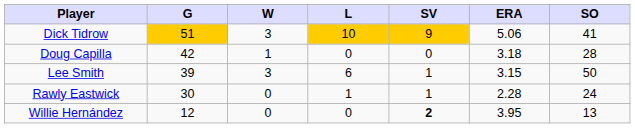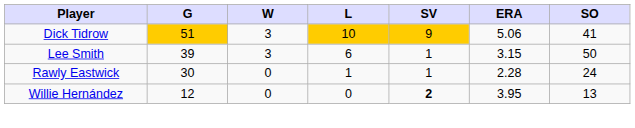- row: (76, 53)
